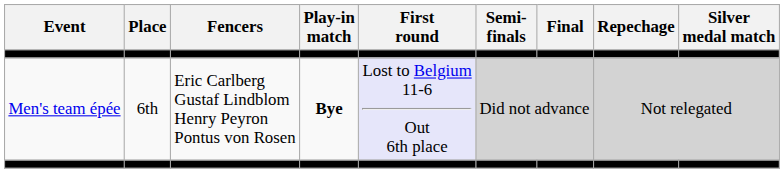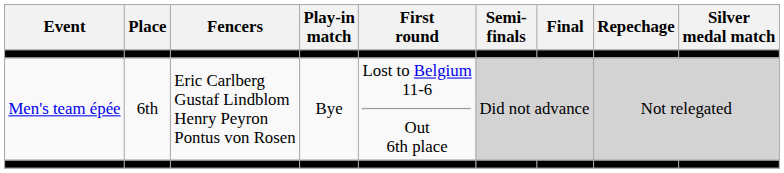(329, 108) bold -> (329, 108) normal
(417, 108) lavender background -> (417, 108) no background
